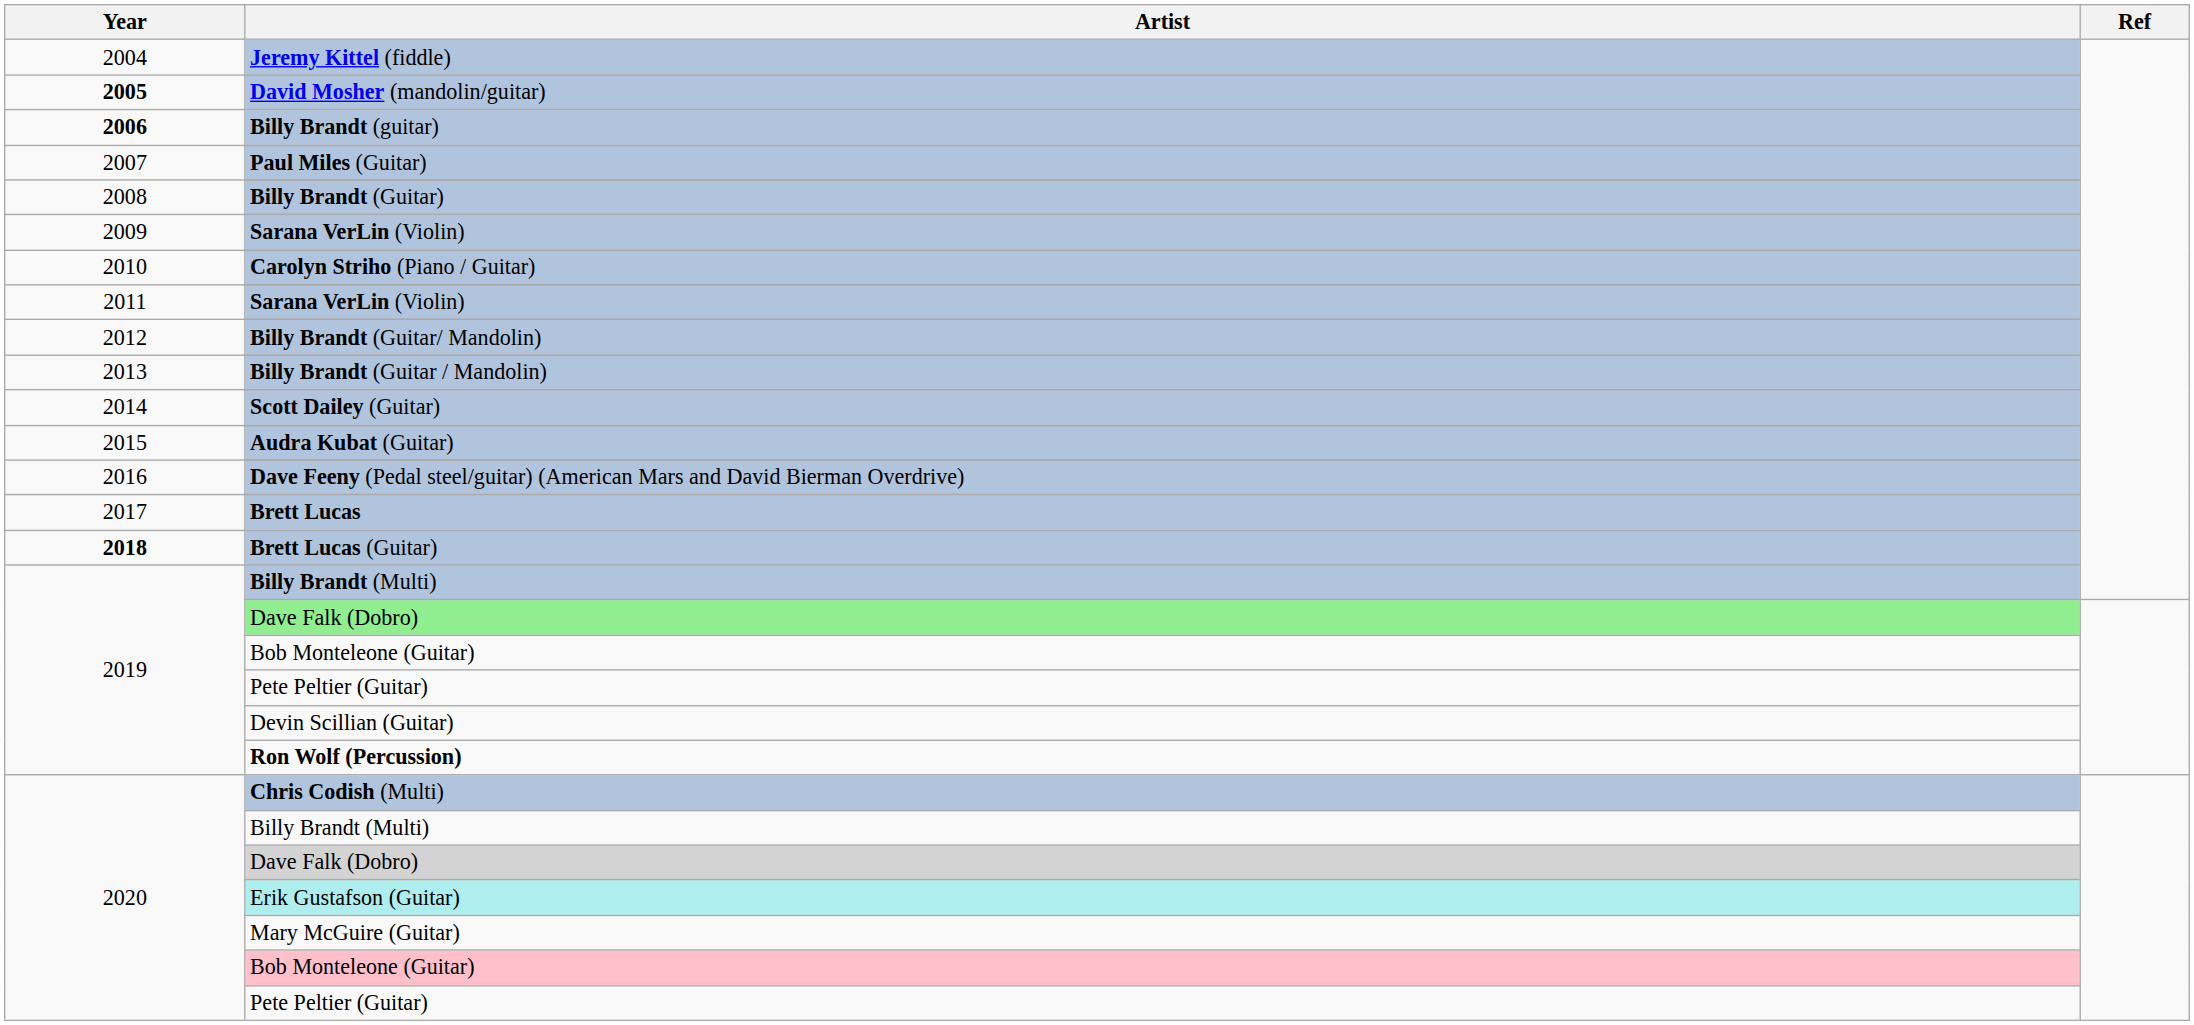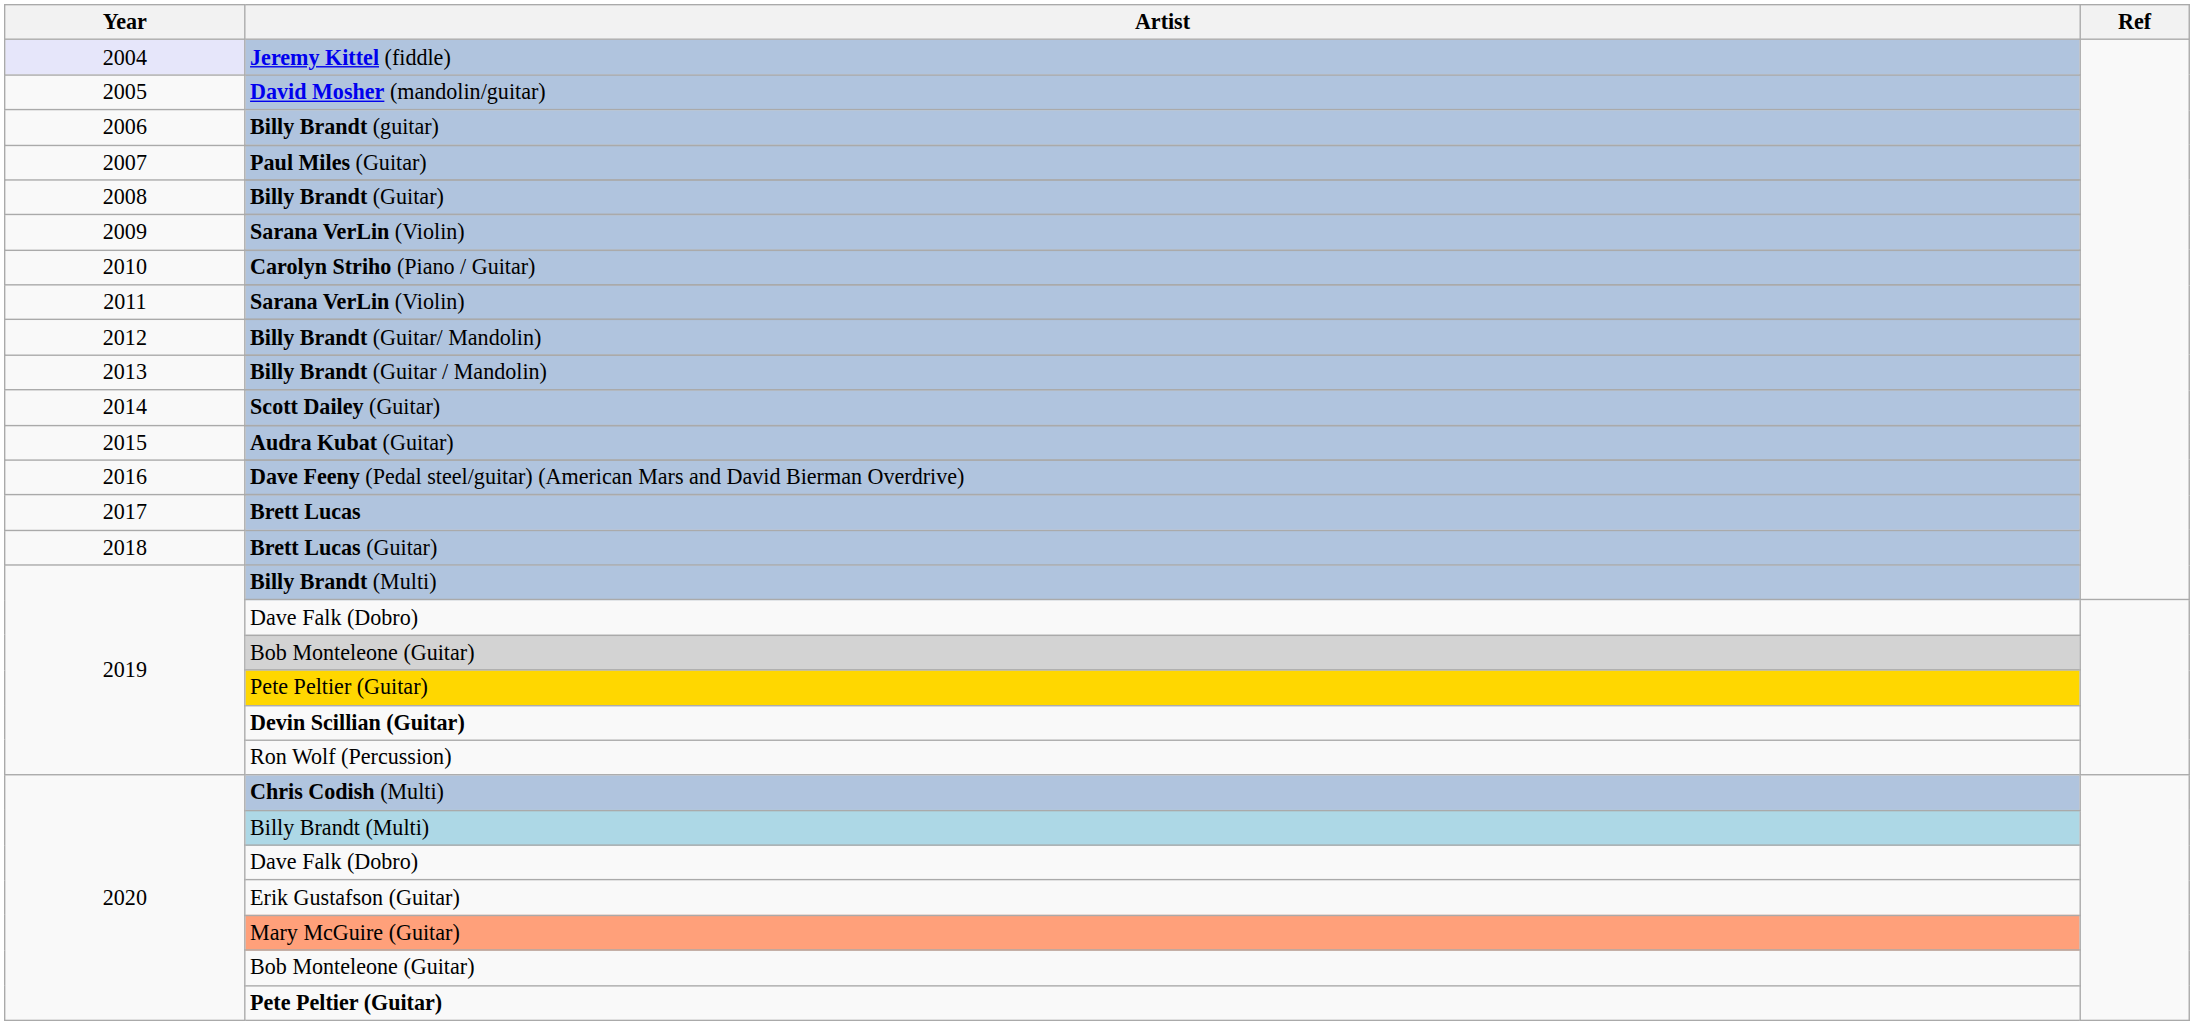(125, 57) no background -> (125, 57) lavender background
(125, 92) bold -> (125, 92) normal
(125, 127) bold -> (125, 127) normal
(125, 547) bold -> (125, 547) normal
(334, 617) lightgreen background -> (334, 617) no background
(362, 652) no background -> (362, 652) lightgrey background
(339, 687) no background -> (339, 687) gold background
(352, 722) normal -> (357, 722) bold
(356, 757) bold -> (351, 757) normal
(340, 827) no background -> (340, 827) lightblue background
(334, 862) lightgrey background -> (334, 862) no background
(355, 897) paleturquoise background -> (355, 897) no background
(355, 932) no background -> (355, 932) lightsalmon background
(362, 967) pink background -> (362, 967) no background
(339, 1002) normal -> (346, 1002) bold
